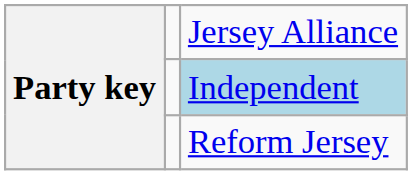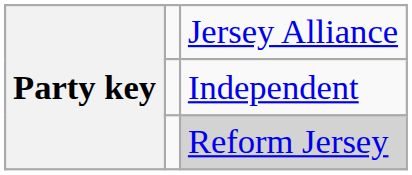(273, 86) lightblue background -> (273, 86) no background
(288, 141) no background -> (288, 141) lightgrey background
